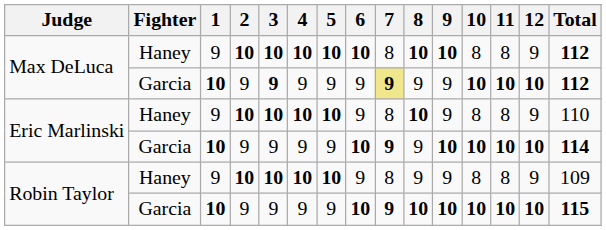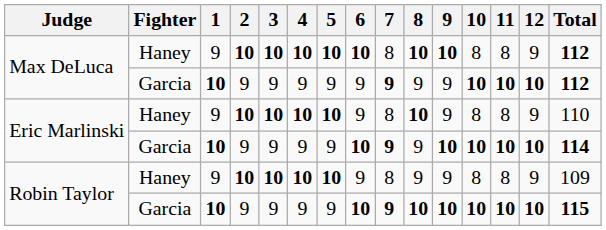(273, 83) bold -> (273, 83) normal
(389, 83) khaki background -> (389, 83) no background
